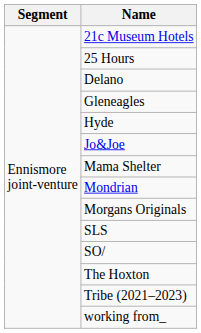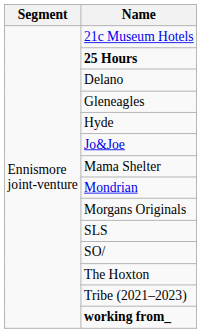(109, 58) normal -> (111, 58) bold
(125, 317) normal -> (128, 317) bold
